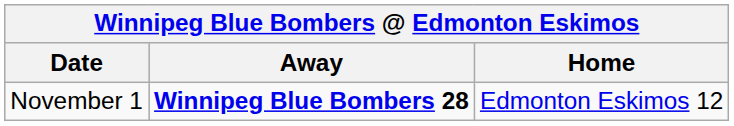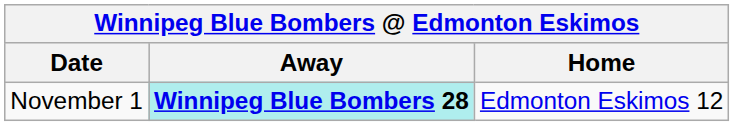(311, 100) no background -> (311, 100) paleturquoise background
